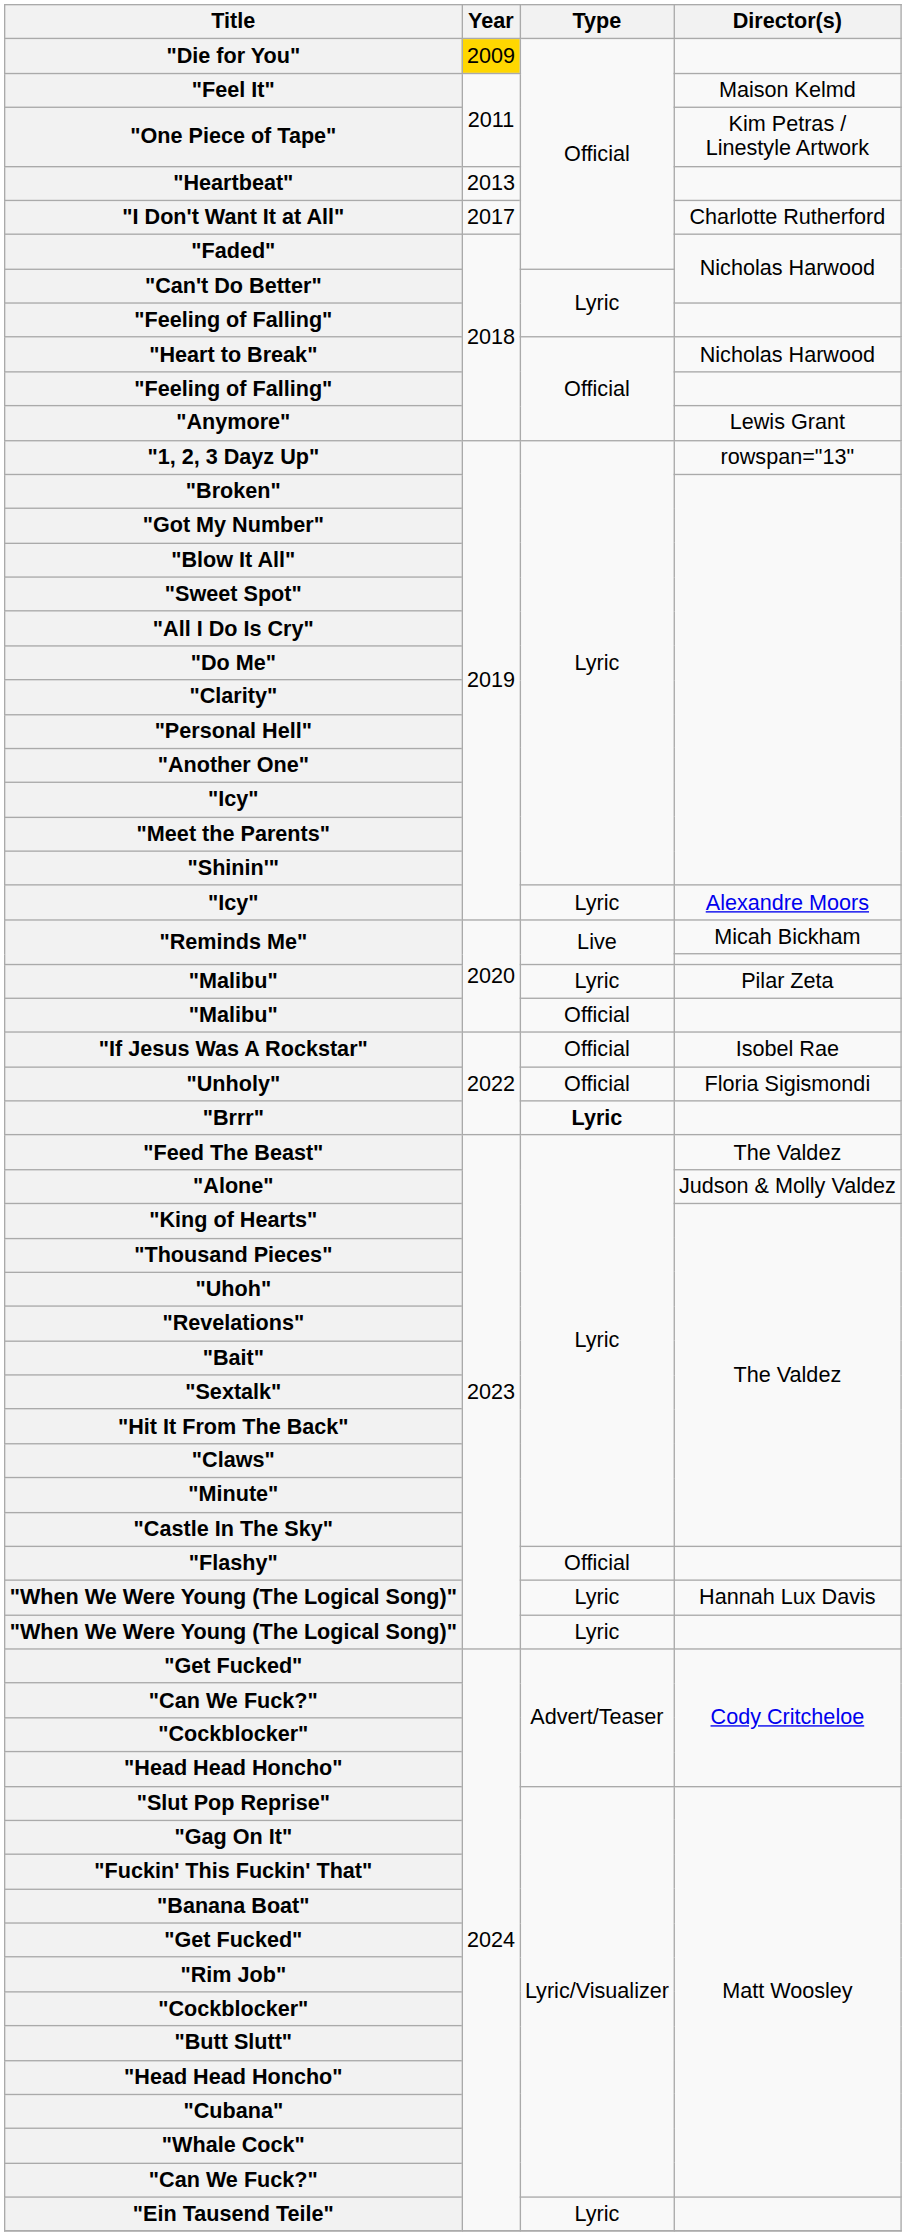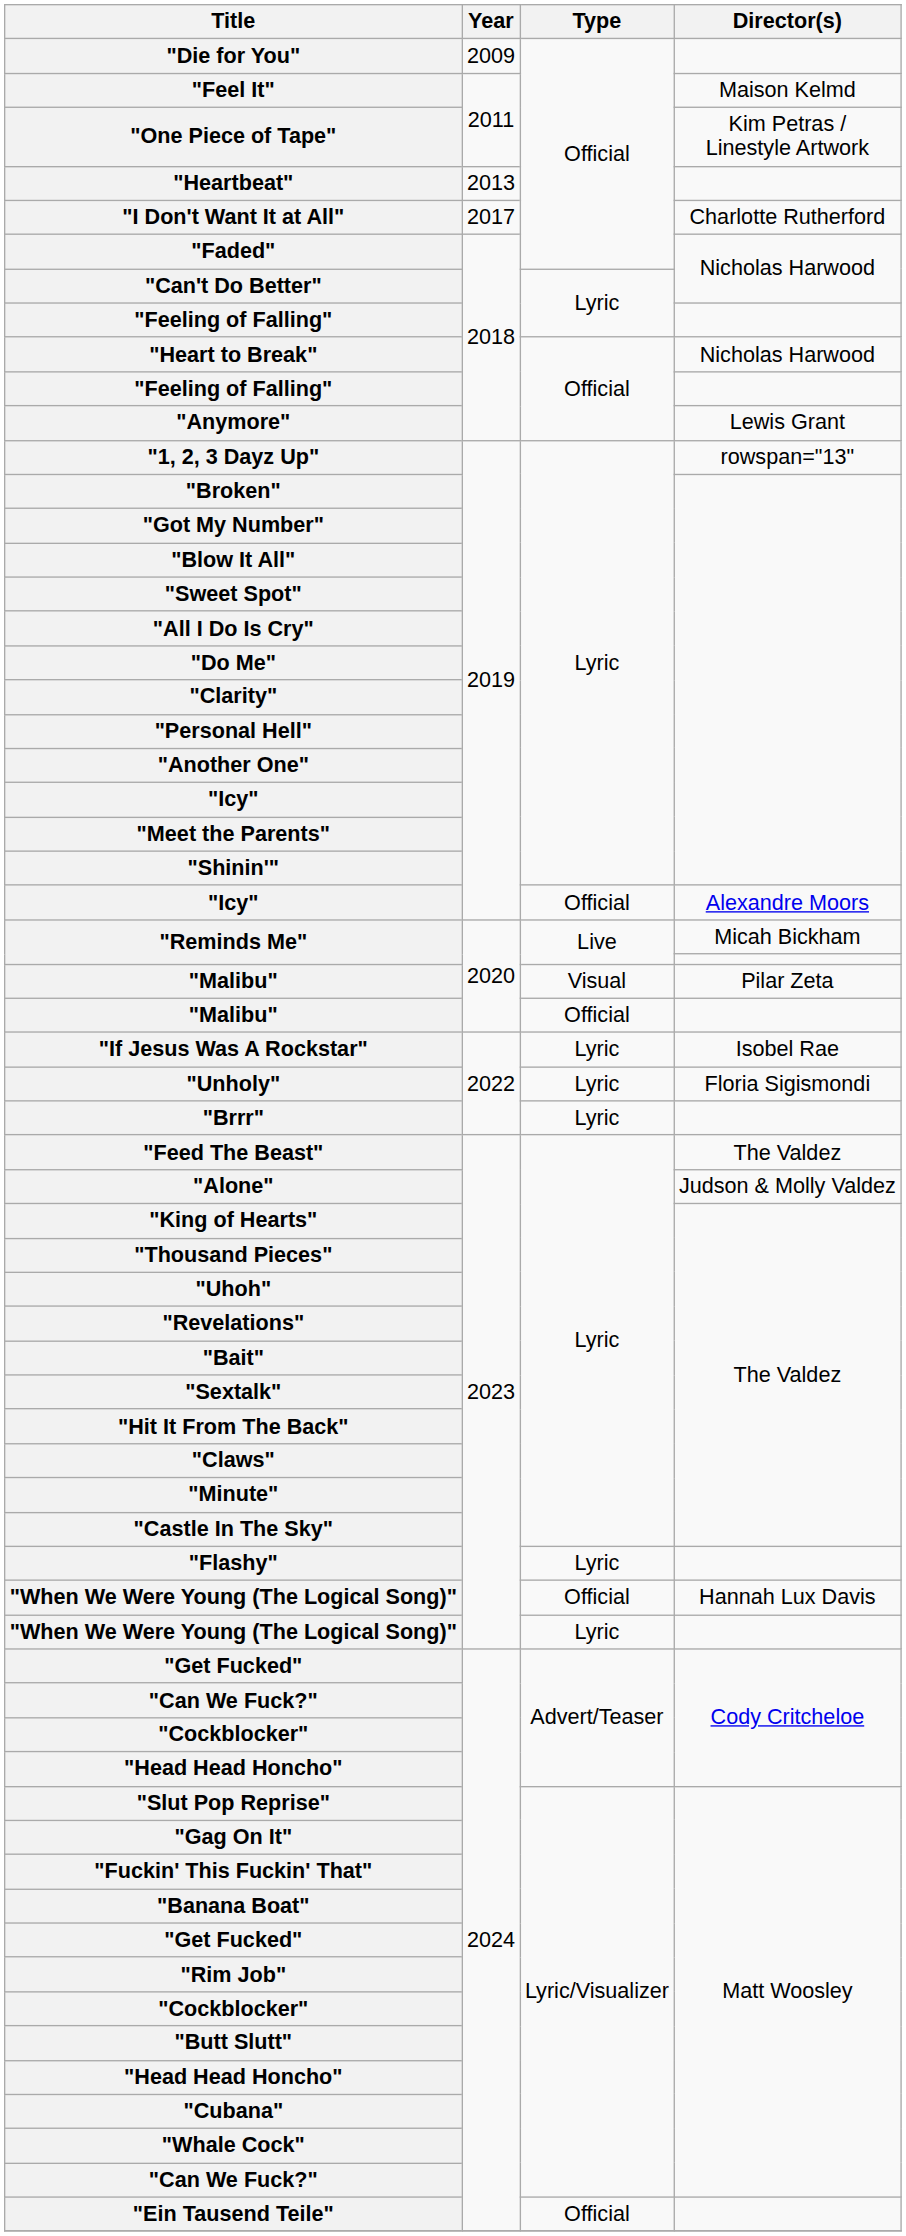(491, 55) gold background -> (491, 55) no background
(597, 902) Lyric -> (597, 902) Official
(597, 980) Lyric -> (597, 980) Visual
(597, 1049) Official -> (597, 1049) Lyric
(597, 1083) Official -> (597, 1083) Lyric
(597, 1117) bold -> (597, 1117) normal
(597, 1563) Official -> (597, 1563) Lyric
(597, 1597) Lyric -> (597, 1597) Official
(597, 2214) Lyric -> (597, 2214) Official
